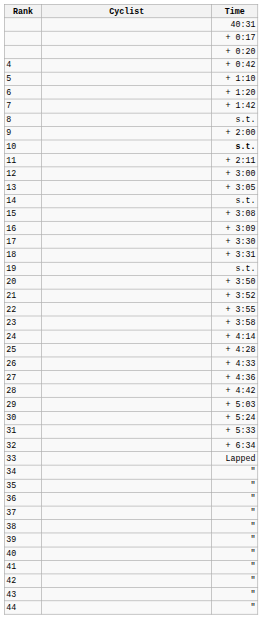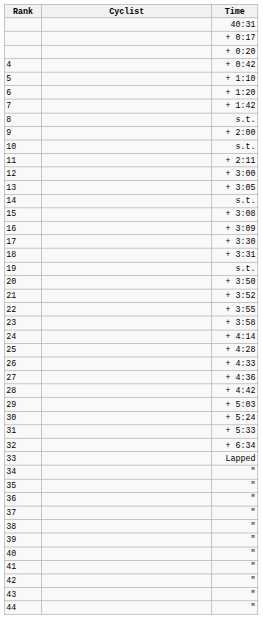(246, 147) bold -> (246, 147) normal
